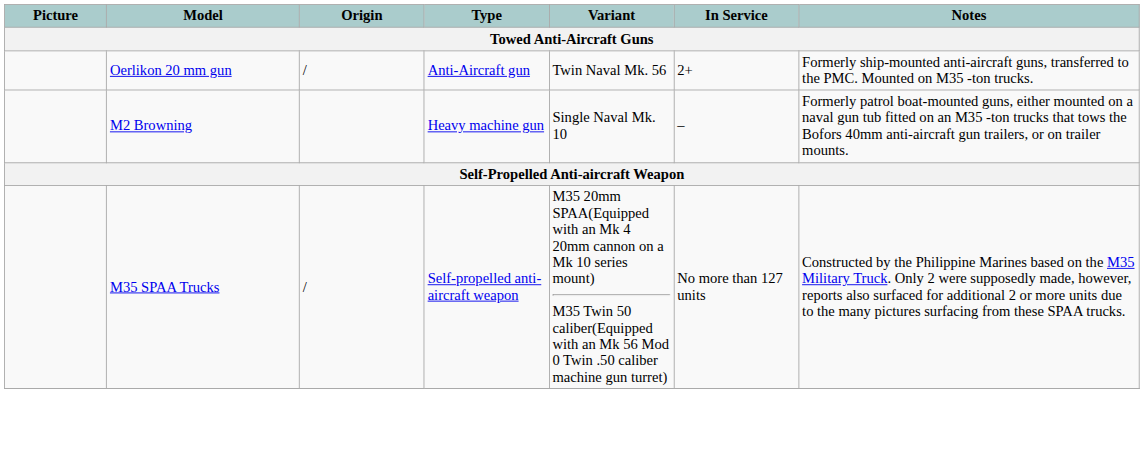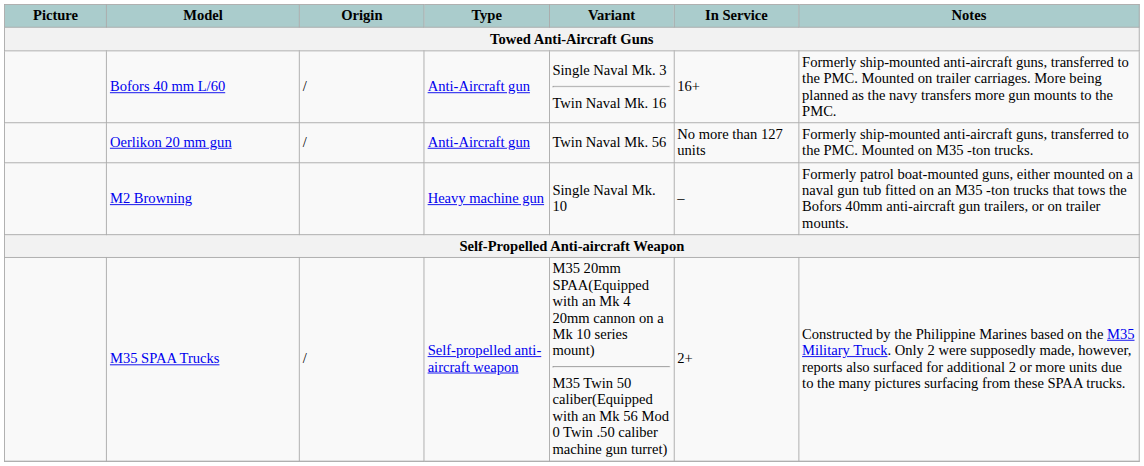+ row: (168, 86)
(685, 70) 2+ -> (730, 142) No more than 127 units
(730, 287) No more than 127 units -> (685, 359) 2+
